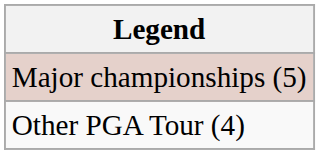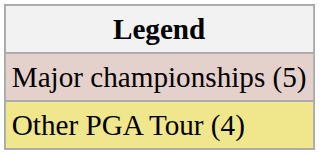(128, 124) no background -> (128, 124) khaki background
